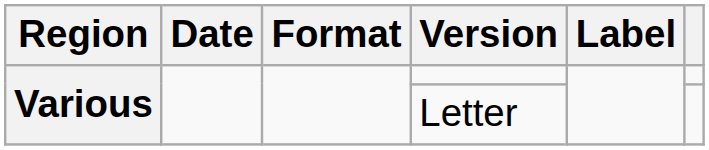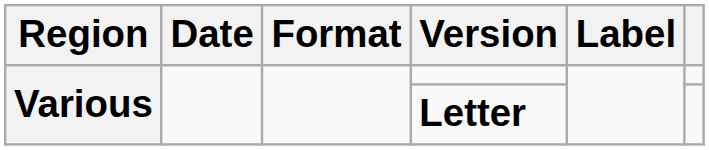(468, 113) normal -> (473, 113) bold
